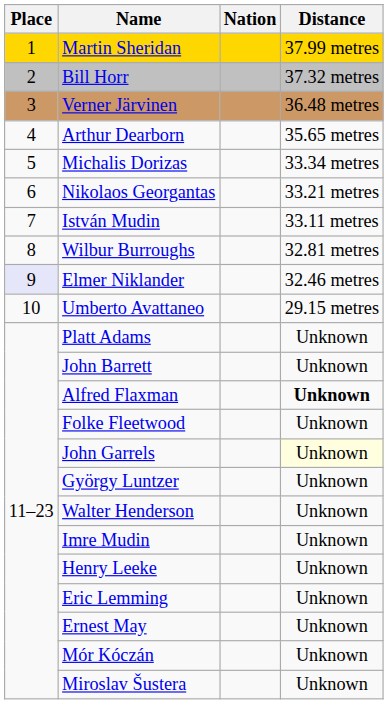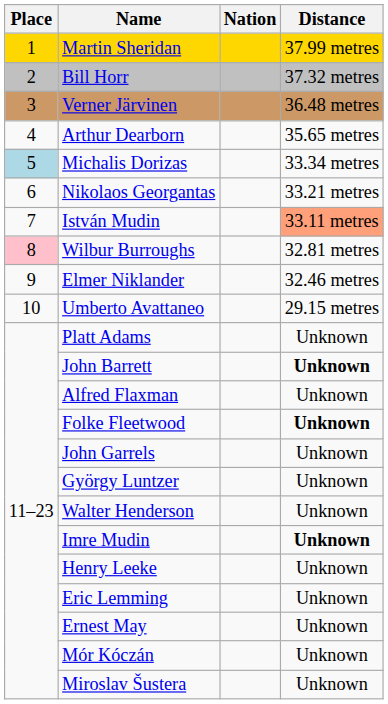(31, 163) no background -> (31, 163) lightblue background
(332, 221) no background -> (332, 221) lightsalmon background
(31, 250) no background -> (31, 250) pink background
(31, 279) lavender background -> (31, 279) no background
(332, 366) normal -> (332, 366) bold
(332, 395) bold -> (332, 395) normal
(332, 423) normal -> (332, 423) bold
(332, 452) lightyellow background -> (332, 452) no background
(332, 539) normal -> (332, 539) bold
